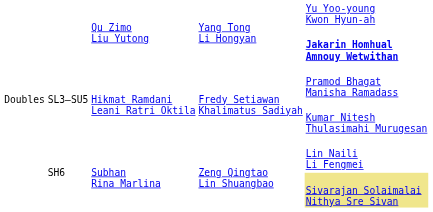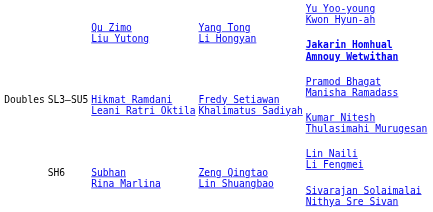(364, 196) khaki background -> (364, 196) no background
